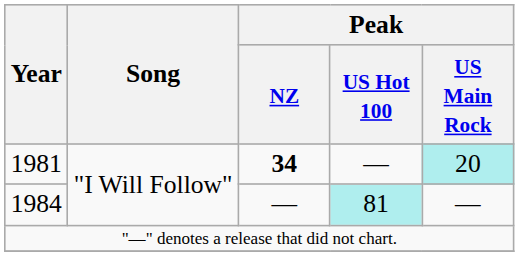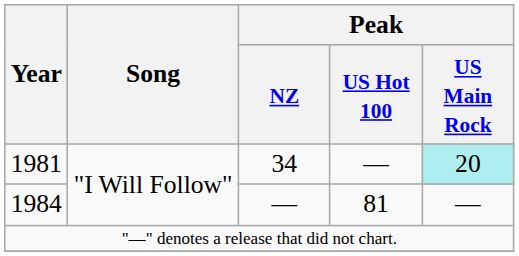(284, 163) bold -> (284, 163) normal
(376, 204) paleturquoise background -> (376, 204) no background
